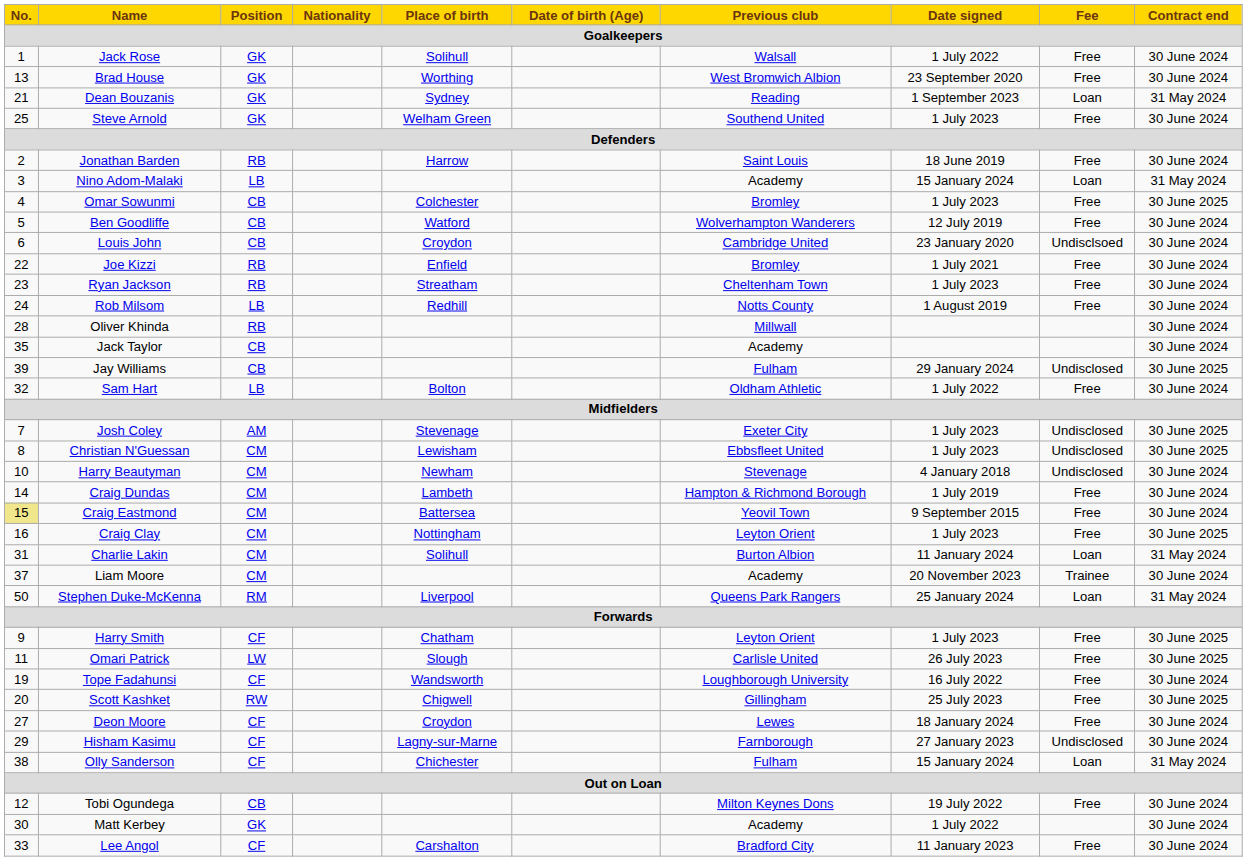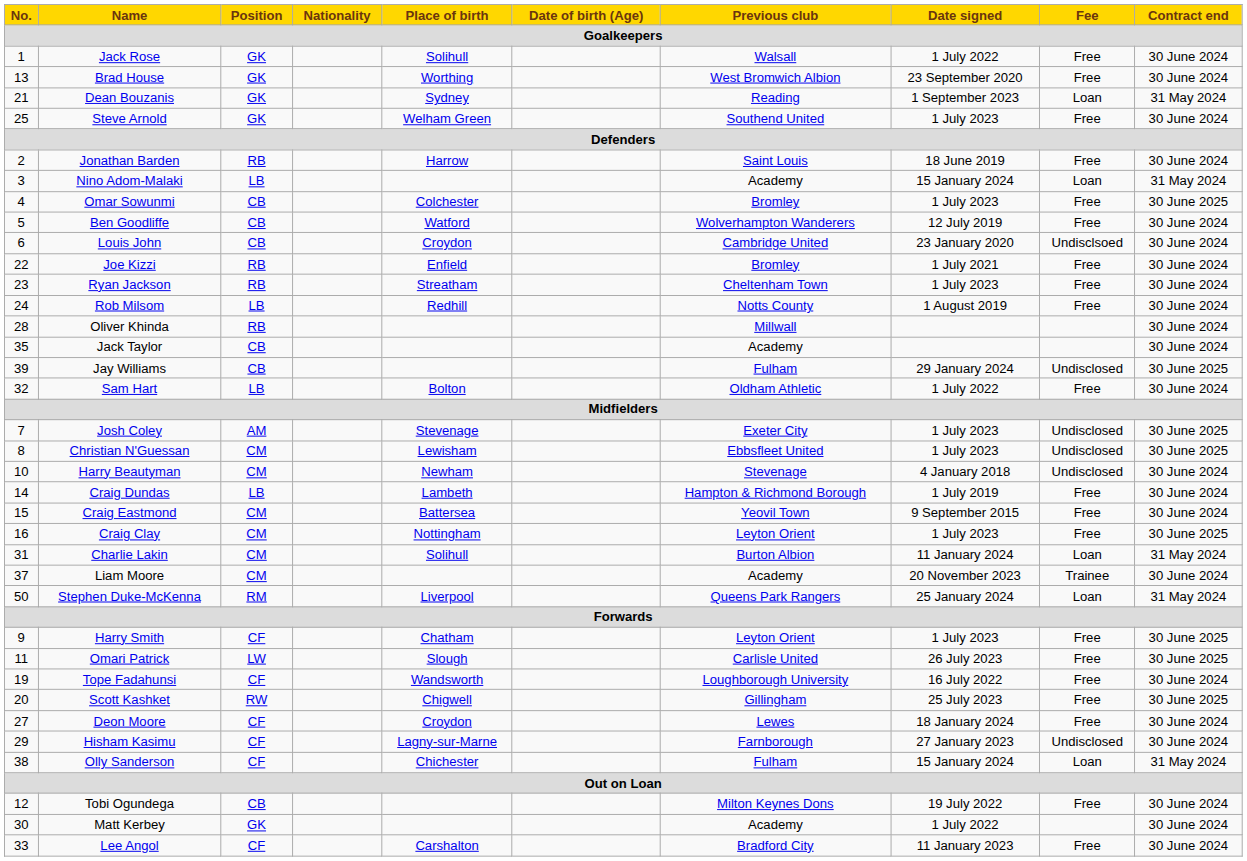(257, 492) CM -> (257, 492) LB
(21, 513) khaki background -> (21, 513) no background
